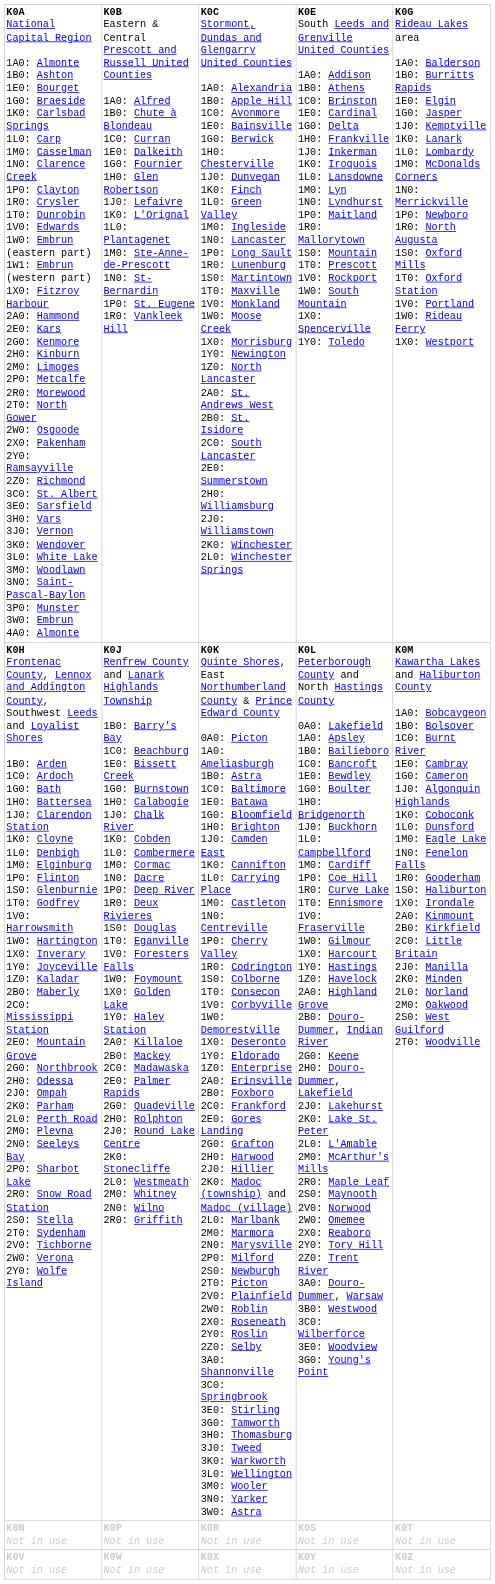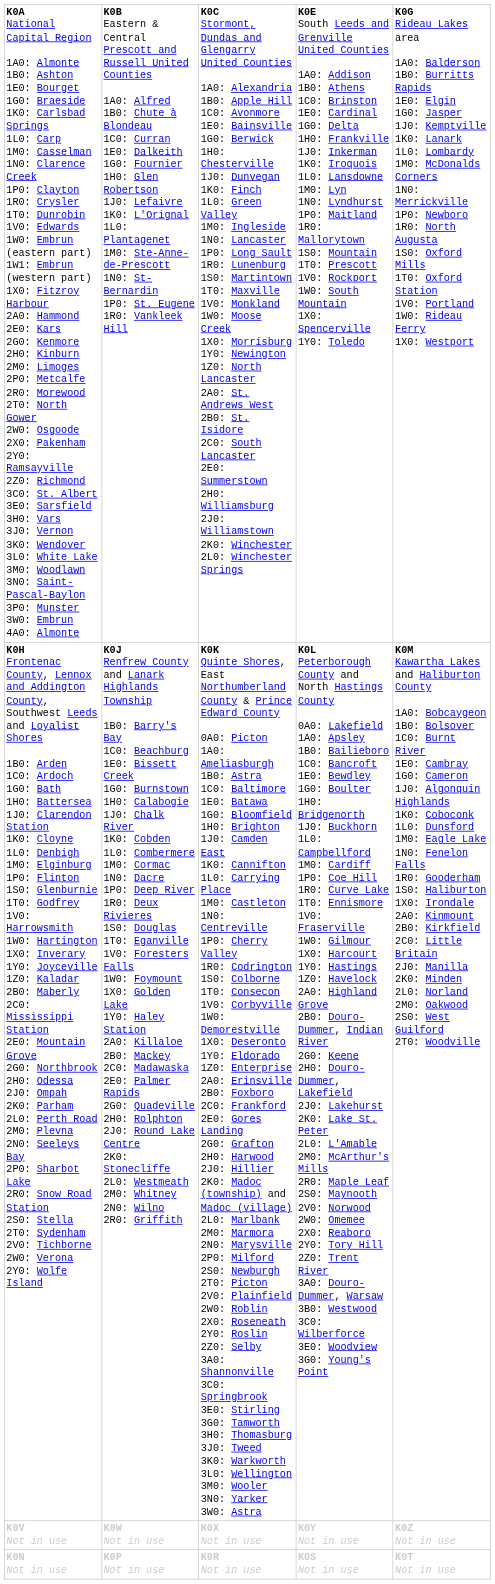rows swapped: (37, 1535) <-> (37, 1564)
